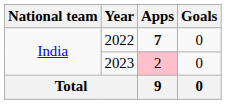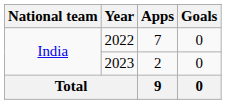(158, 39) bold -> (158, 39) normal
(158, 63) pink background -> (158, 63) no background
